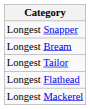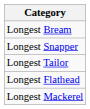(42, 29) Longest Snapper -> (39, 29) Longest Bream
(39, 46) Longest Bream -> (42, 46) Longest Snapper
